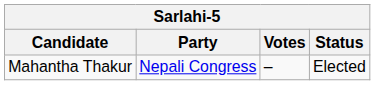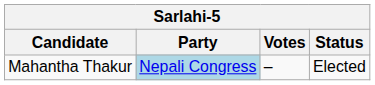(198, 67) no background -> (198, 67) lightblue background
